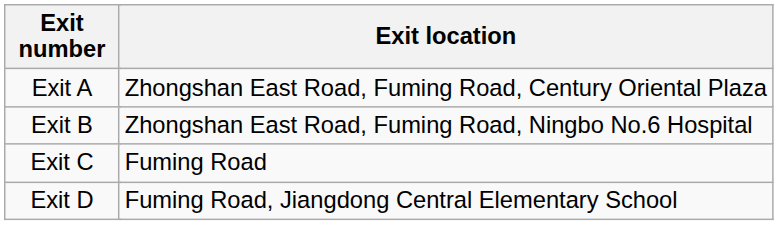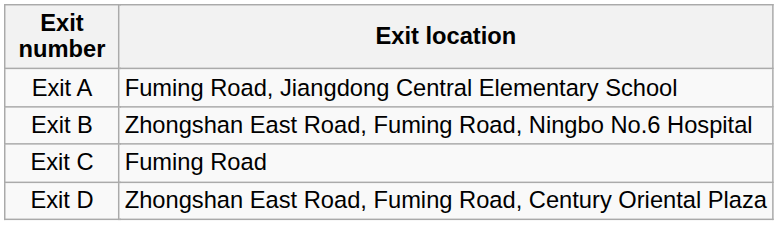(446, 87) Zhongshan East Road, Fuming Road, Century Oriental Plaza -> (401, 87) Fuming Road, Jiangdong Central Elementary School
(401, 200) Fuming Road, Jiangdong Central Elementary School -> (446, 200) Zhongshan East Road, Fuming Road, Century Oriental Plaza
